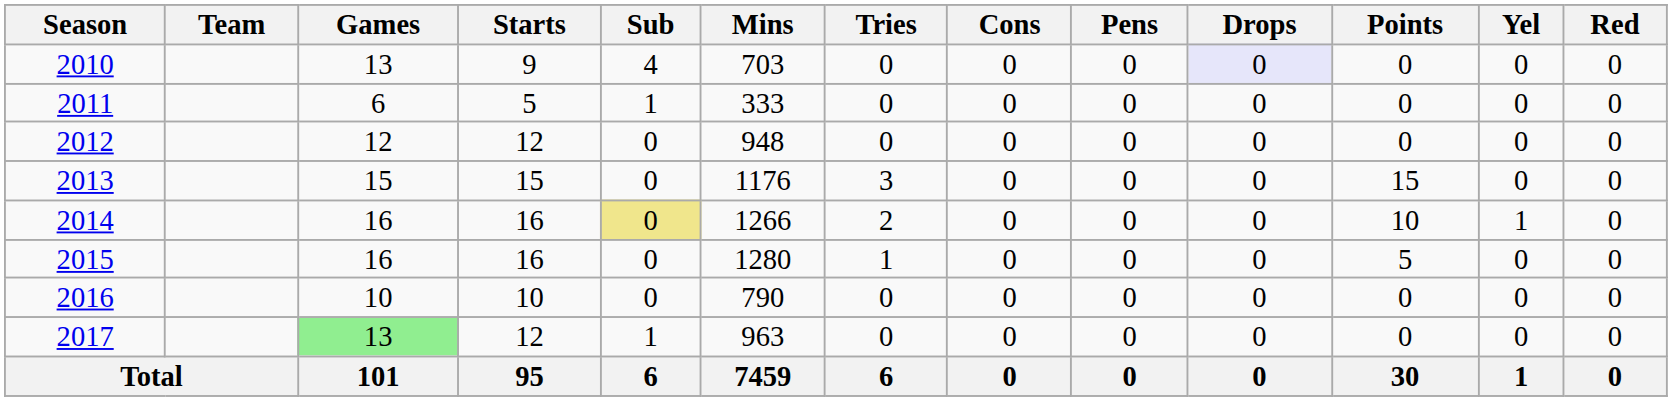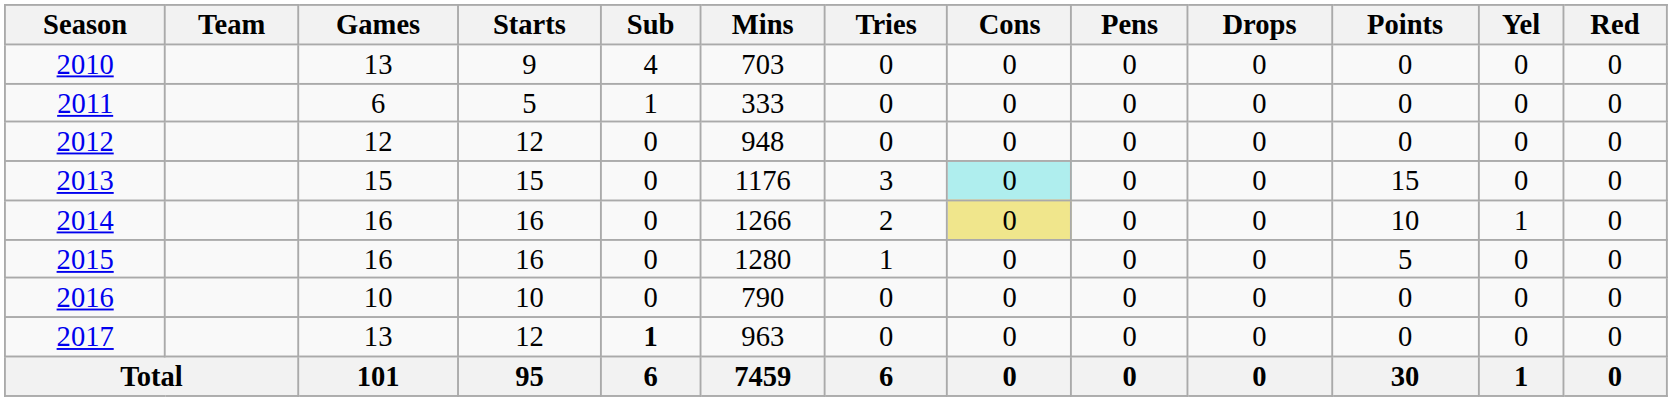(1259, 63) lavender background -> (1259, 63) no background
(1010, 180) no background -> (1010, 180) paleturquoise background
(651, 219) khaki background -> (651, 219) no background
(1010, 219) no background -> (1010, 219) khaki background
(378, 336) lightgreen background -> (378, 336) no background
(651, 336) normal -> (651, 336) bold
